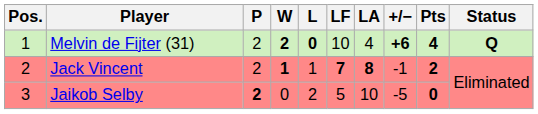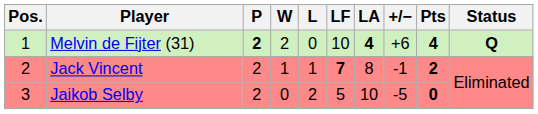(257, 43) normal -> (257, 43) bold
(285, 43) bold -> (285, 43) normal
(313, 43) bold -> (313, 43) normal
(369, 43) normal -> (369, 43) bold
(400, 43) bold -> (400, 43) normal
(285, 69) bold -> (285, 69) normal
(369, 69) bold -> (369, 69) normal
(257, 95) bold -> (257, 95) normal
